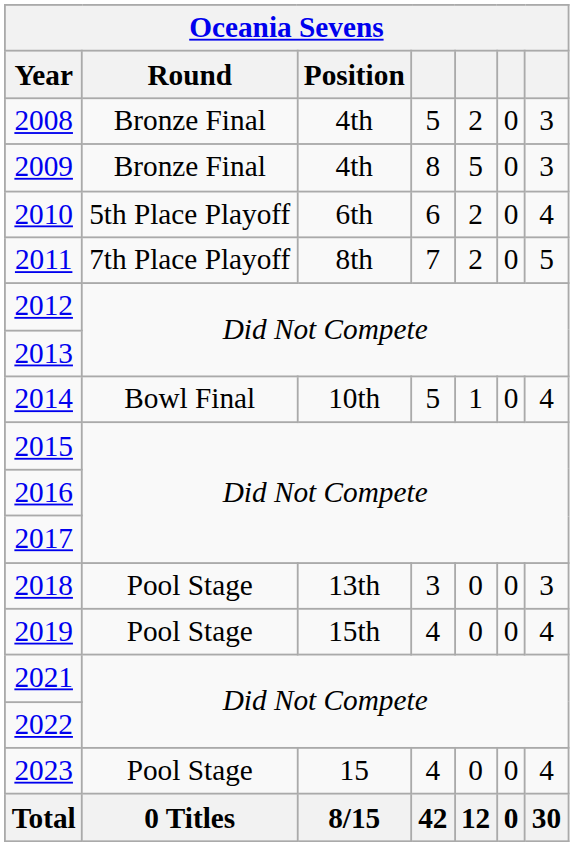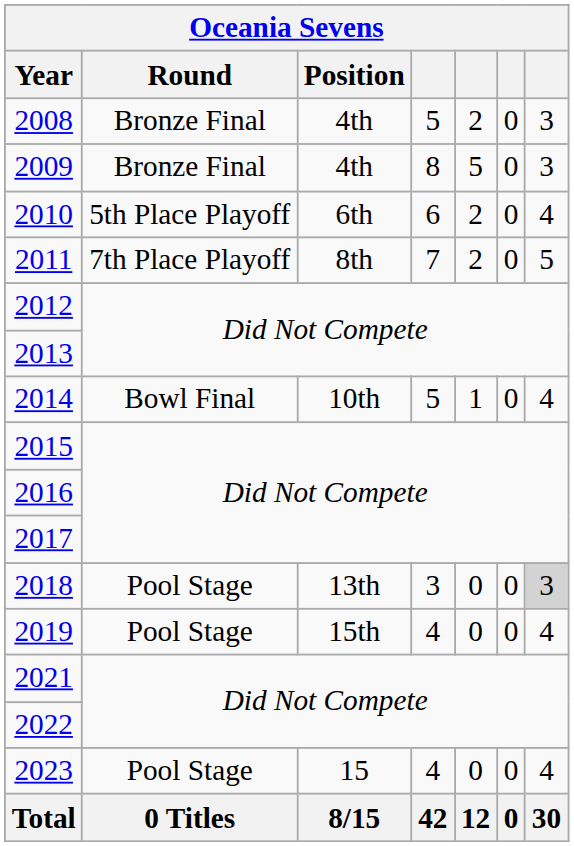(547, 584) no background -> (547, 584) lightgrey background
